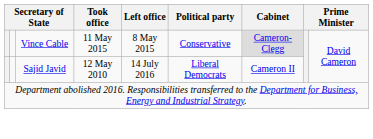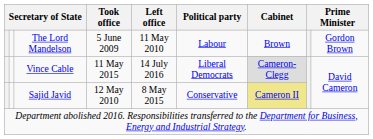+ row: (50, 43)
(145, 43) 8 May 2015 -> (154, 69) 14 July 2016
(205, 43) Conservative -> (212, 69) Liberal Democrats
(145, 69) 14 July 2016 -> (154, 95) 8 May 2015
(205, 69) Liberal Democrats -> (212, 95) Conservative
(273, 69) no background -> (277, 95) khaki background
